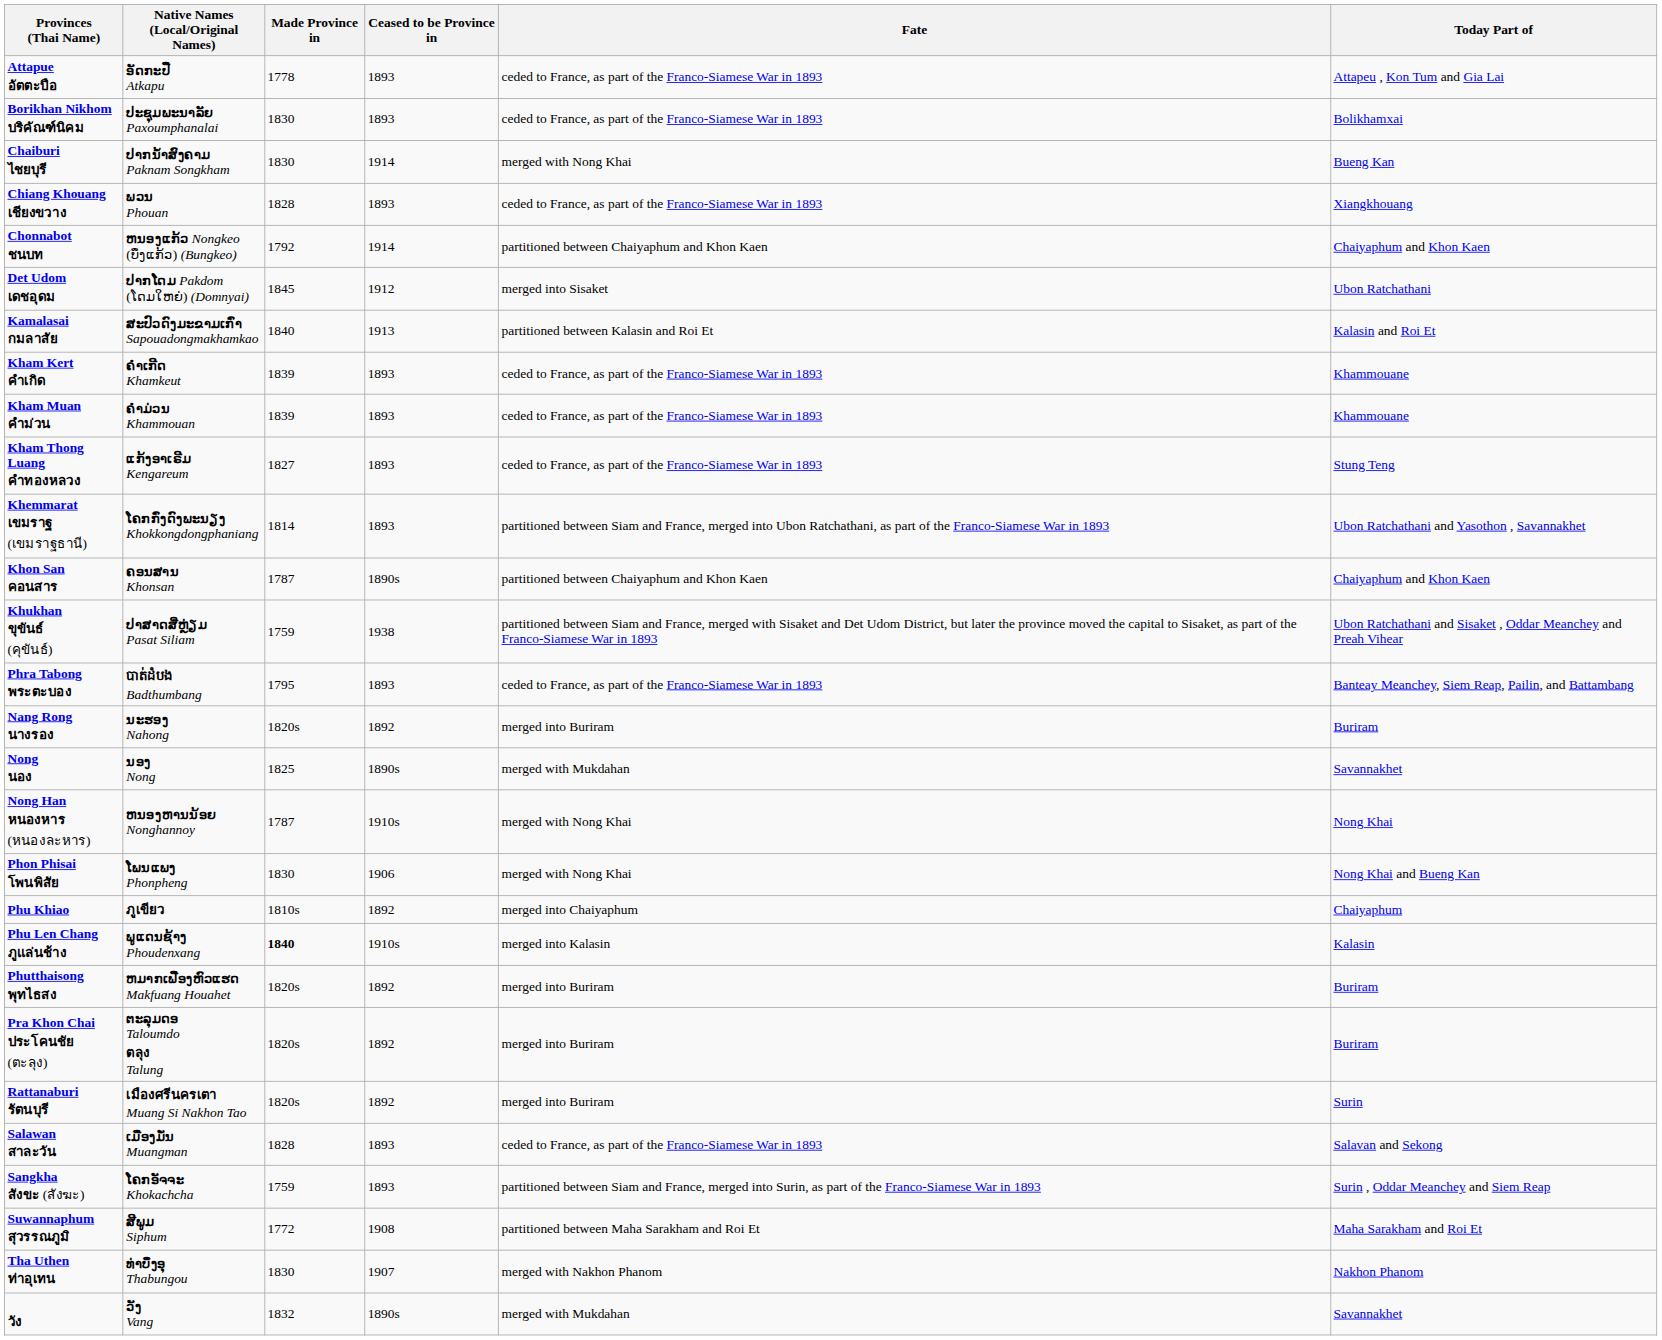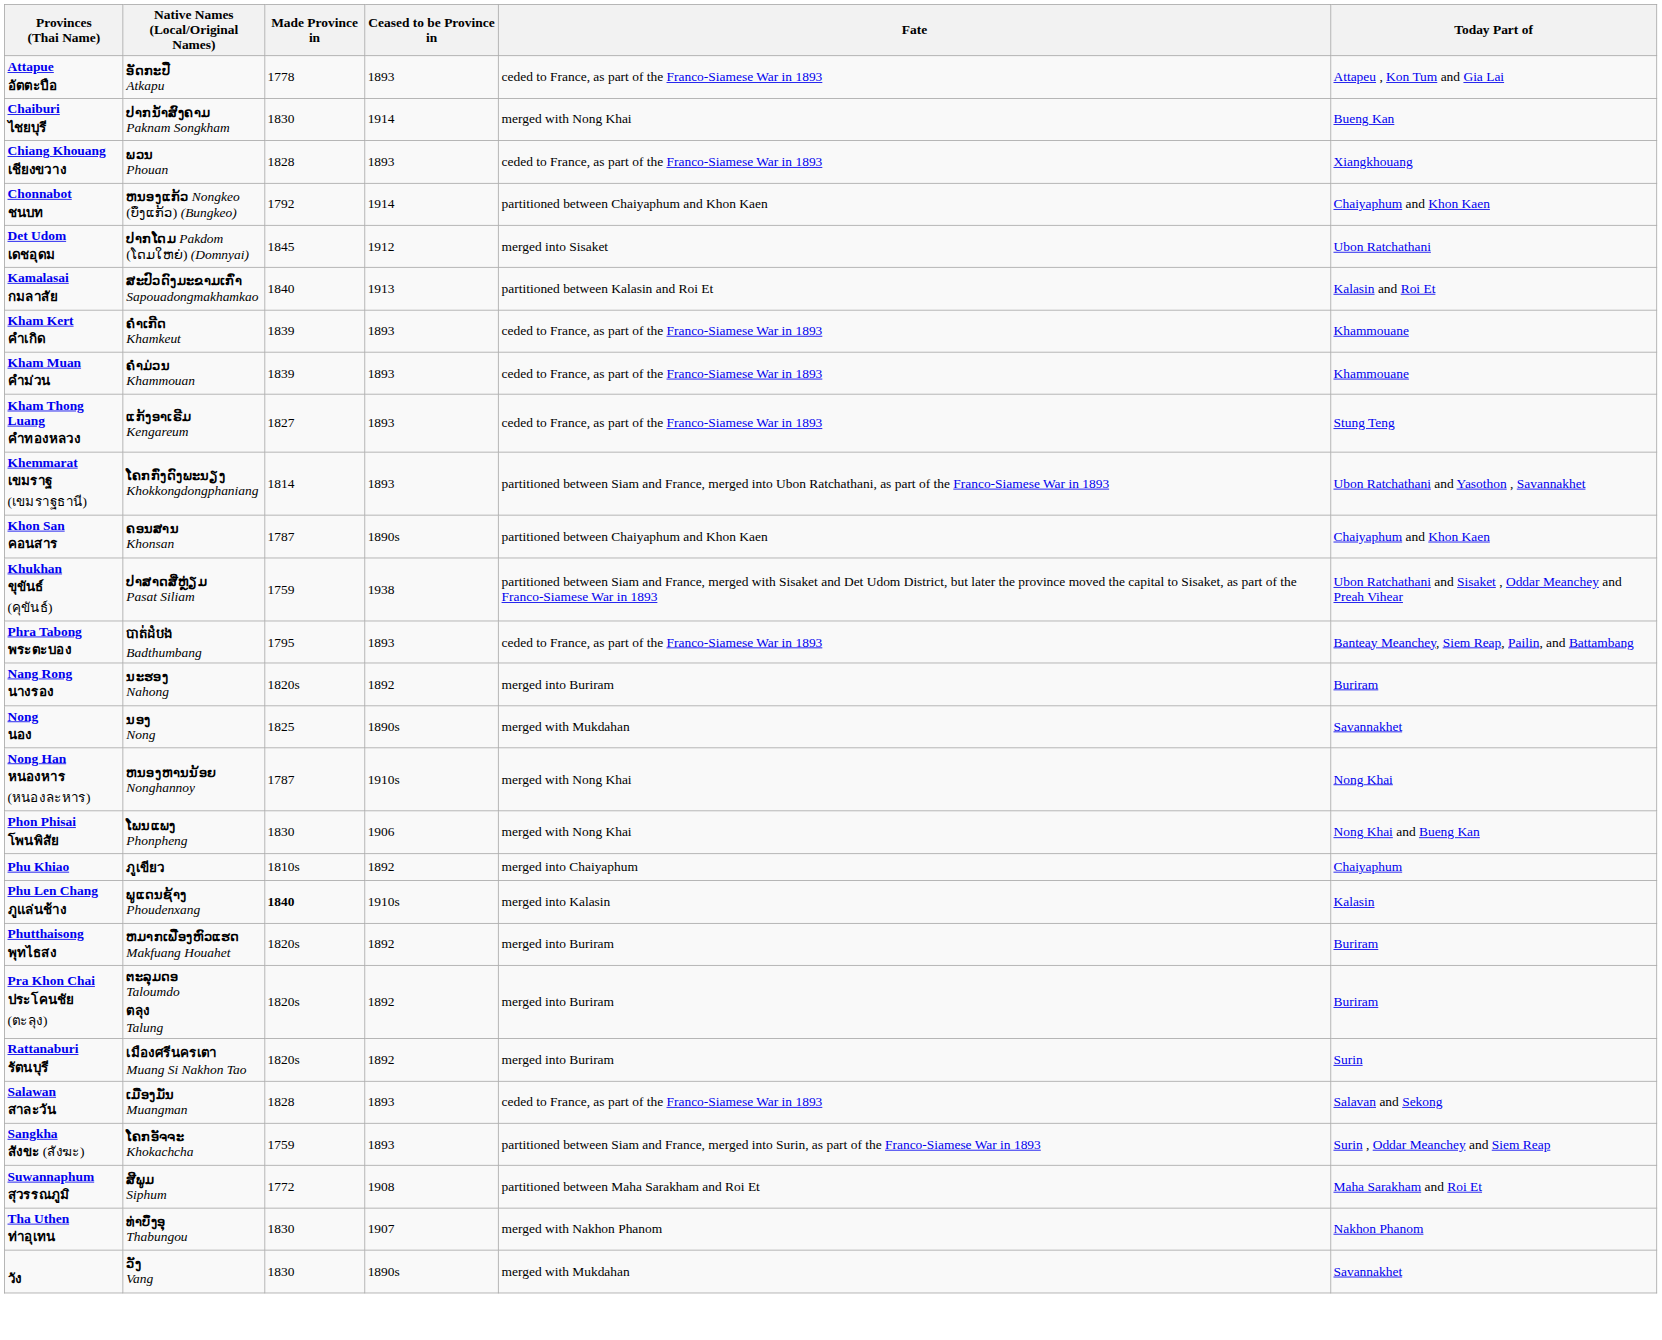- row: (60, 118)
(281, 1313) 1832 -> (281, 1271) 1830
